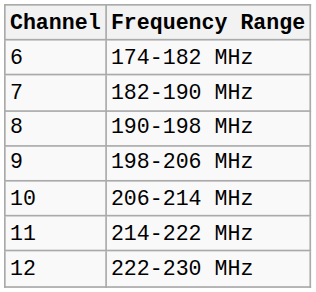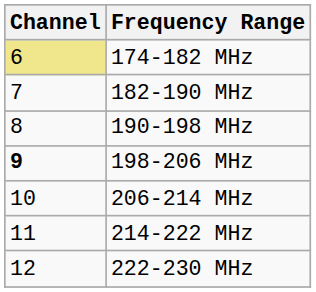(16, 58) no background -> (16, 58) khaki background
(16, 163) normal -> (16, 163) bold
